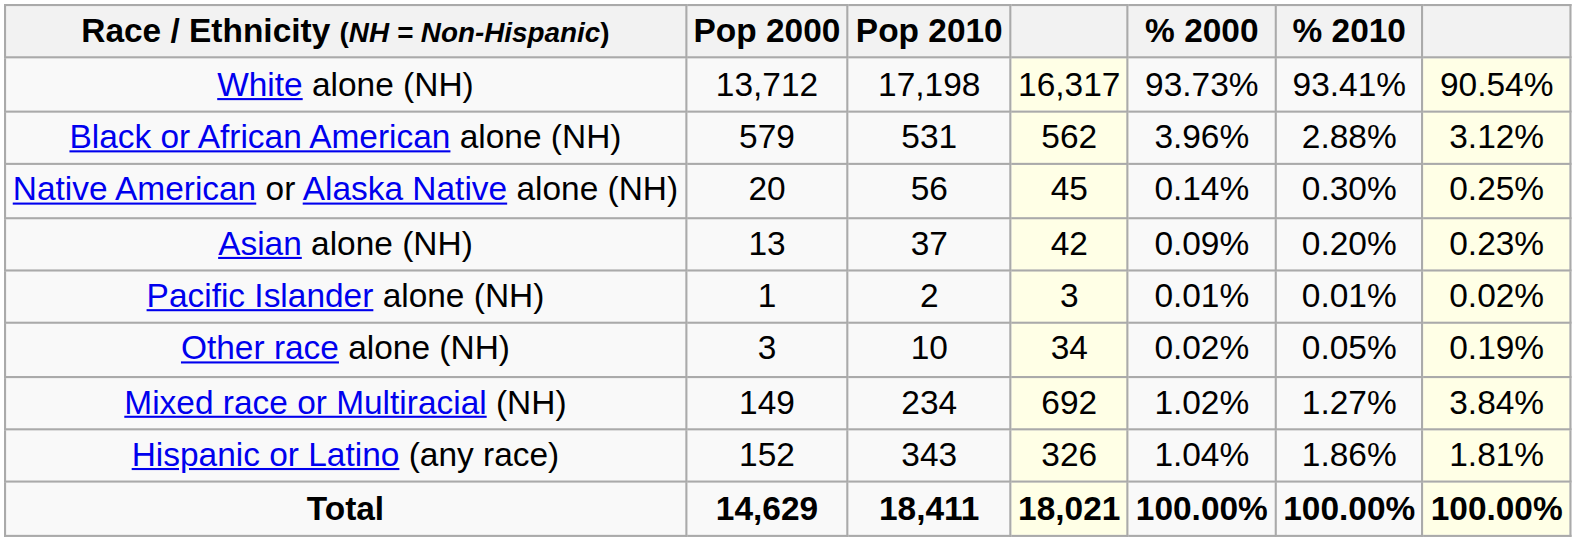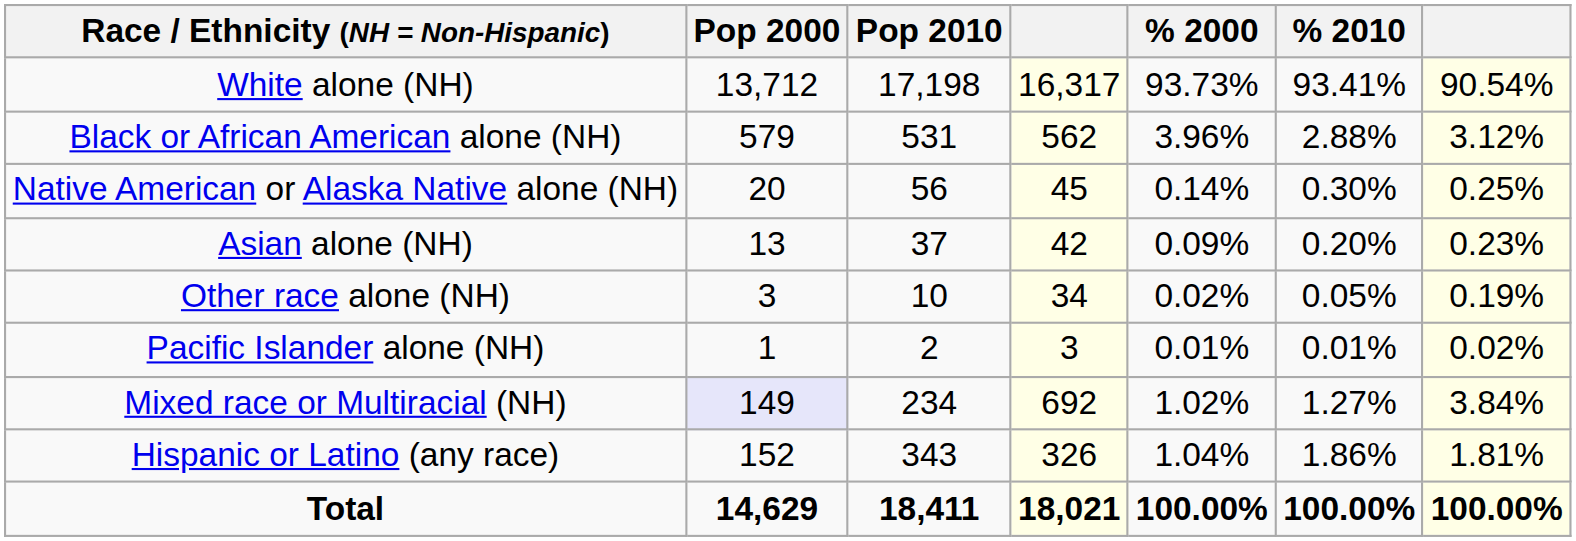rows swapped: (345, 296) <-> (345, 349)
(767, 402) no background -> (767, 402) lavender background
